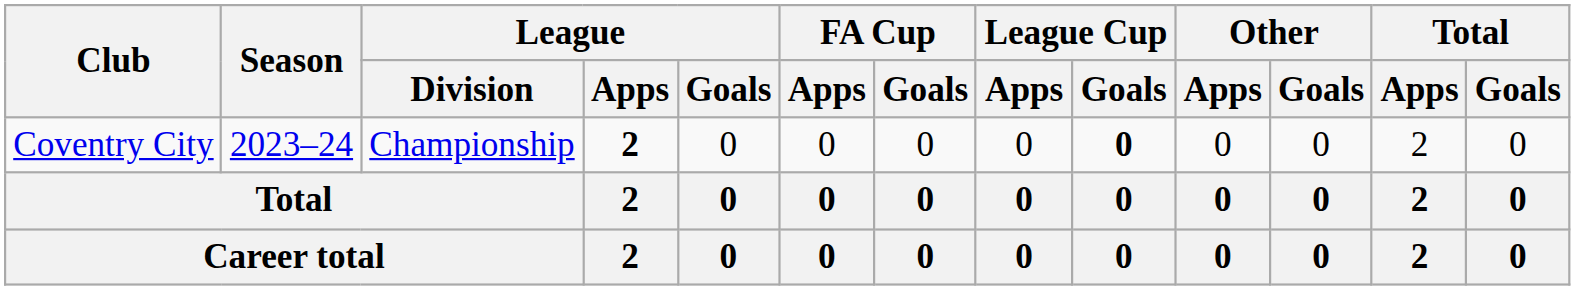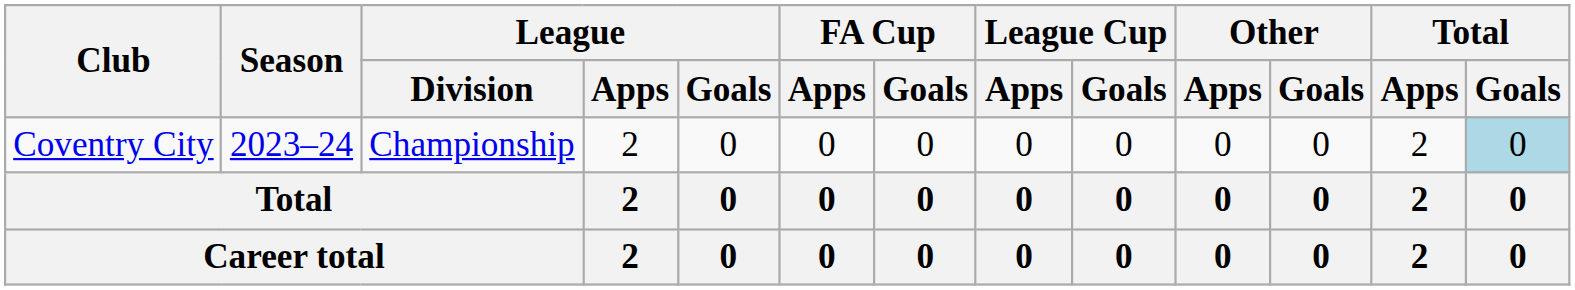(630, 144) bold -> (630, 144) normal
(1124, 144) bold -> (1124, 144) normal
(1518, 144) no background -> (1518, 144) lightblue background
